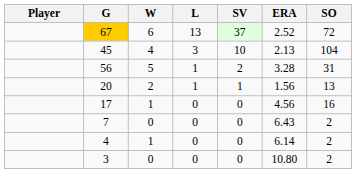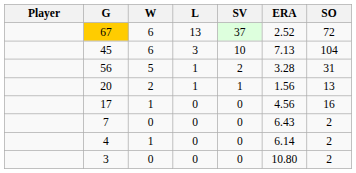(151, 50) 4 -> (151, 50) 6
(284, 50) 2.13 -> (284, 50) 7.13
